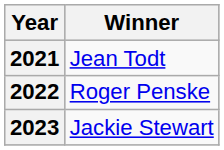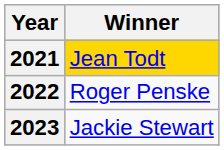(118, 58) no background -> (118, 58) gold background
